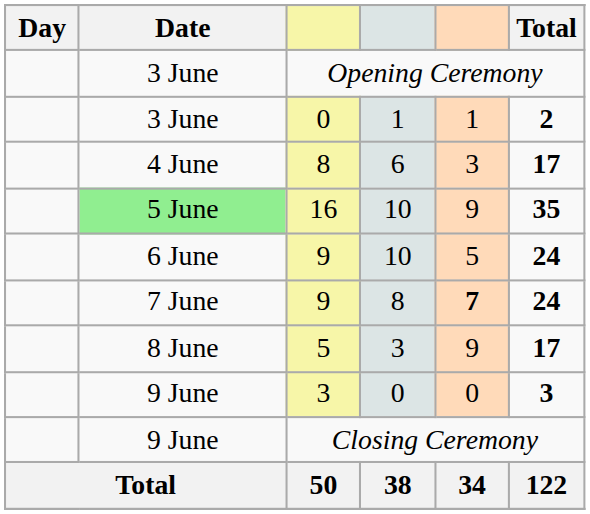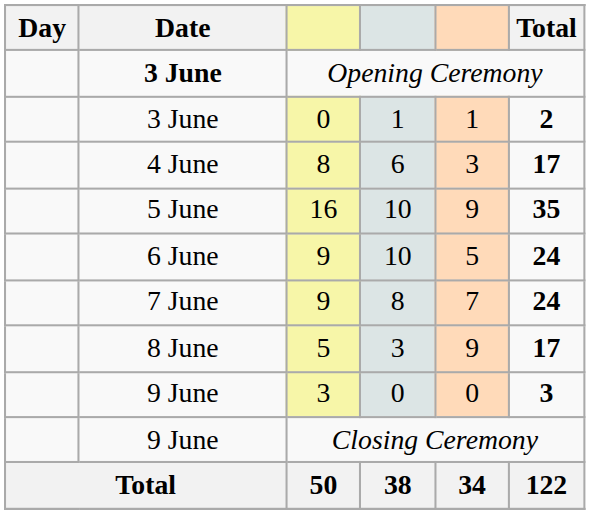(183, 72) normal -> (183, 72) bold
(183, 210) lightgreen background -> (183, 210) no background
(472, 301) bold -> (472, 301) normal
